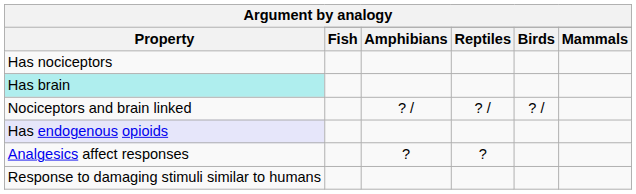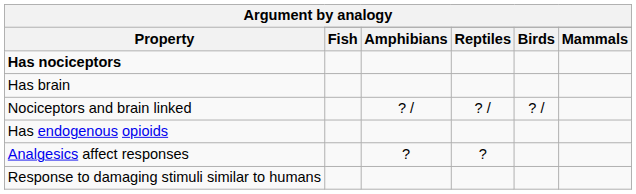(60, 62) normal -> (64, 62) bold
(39, 85) paleturquoise background -> (39, 85) no background
(88, 131) lavender background -> (88, 131) no background
